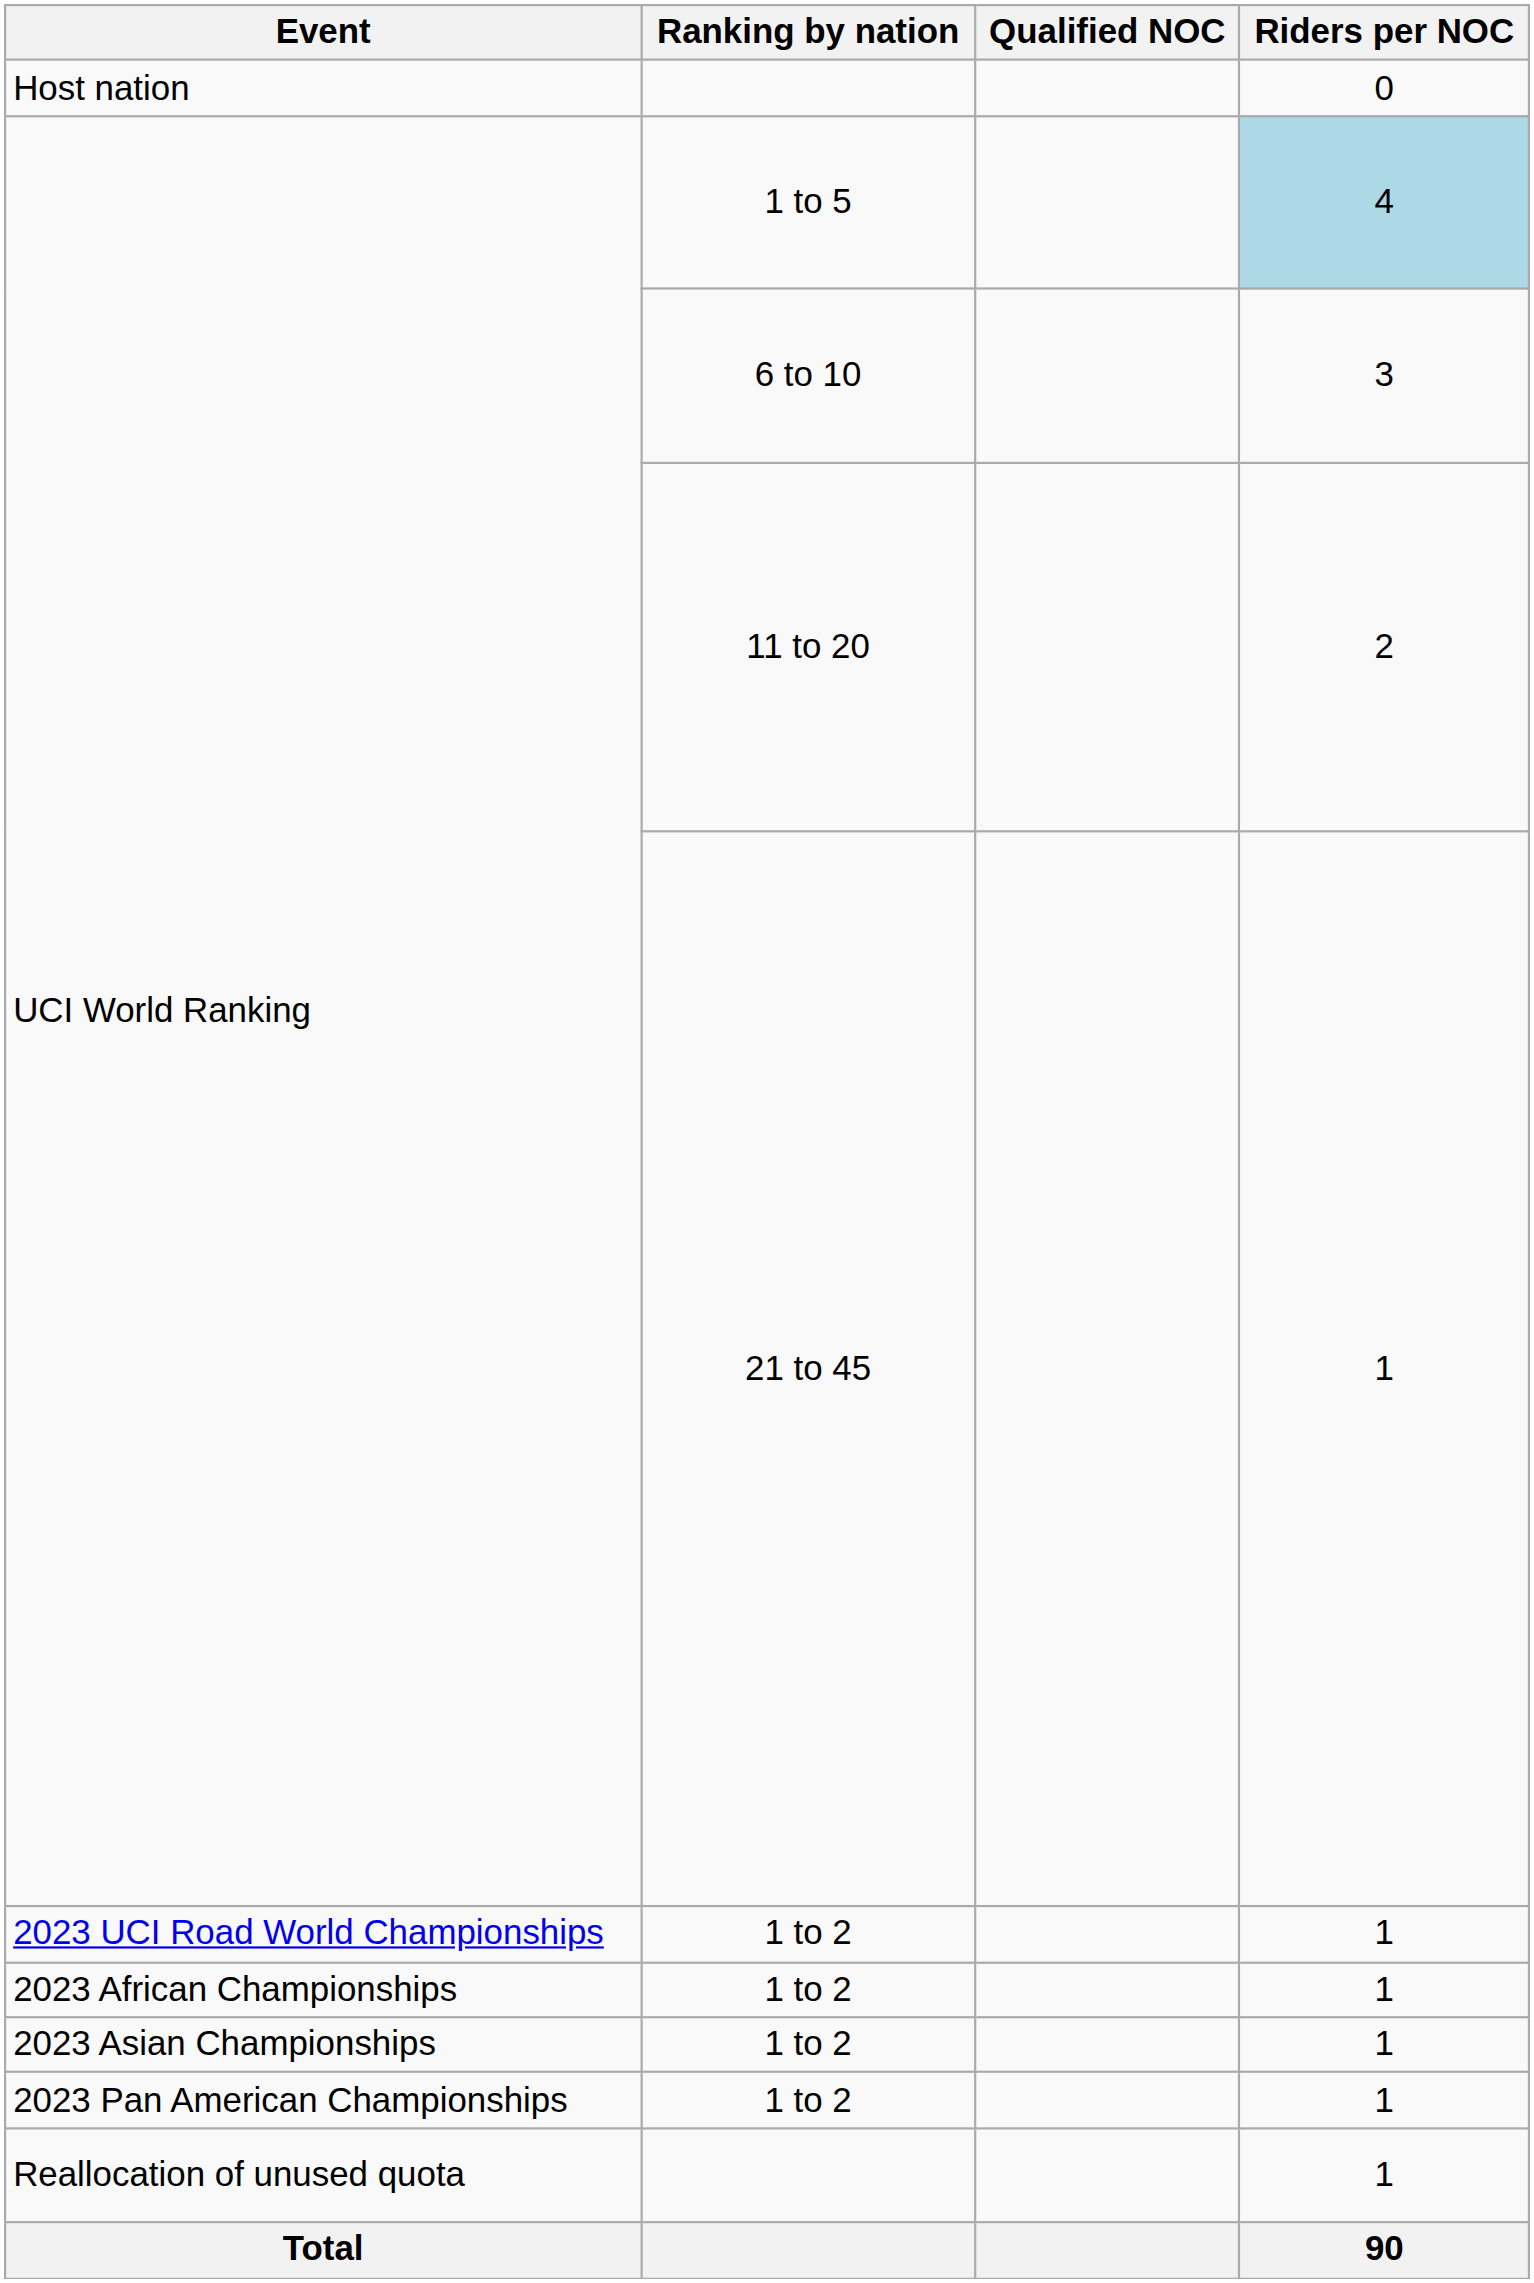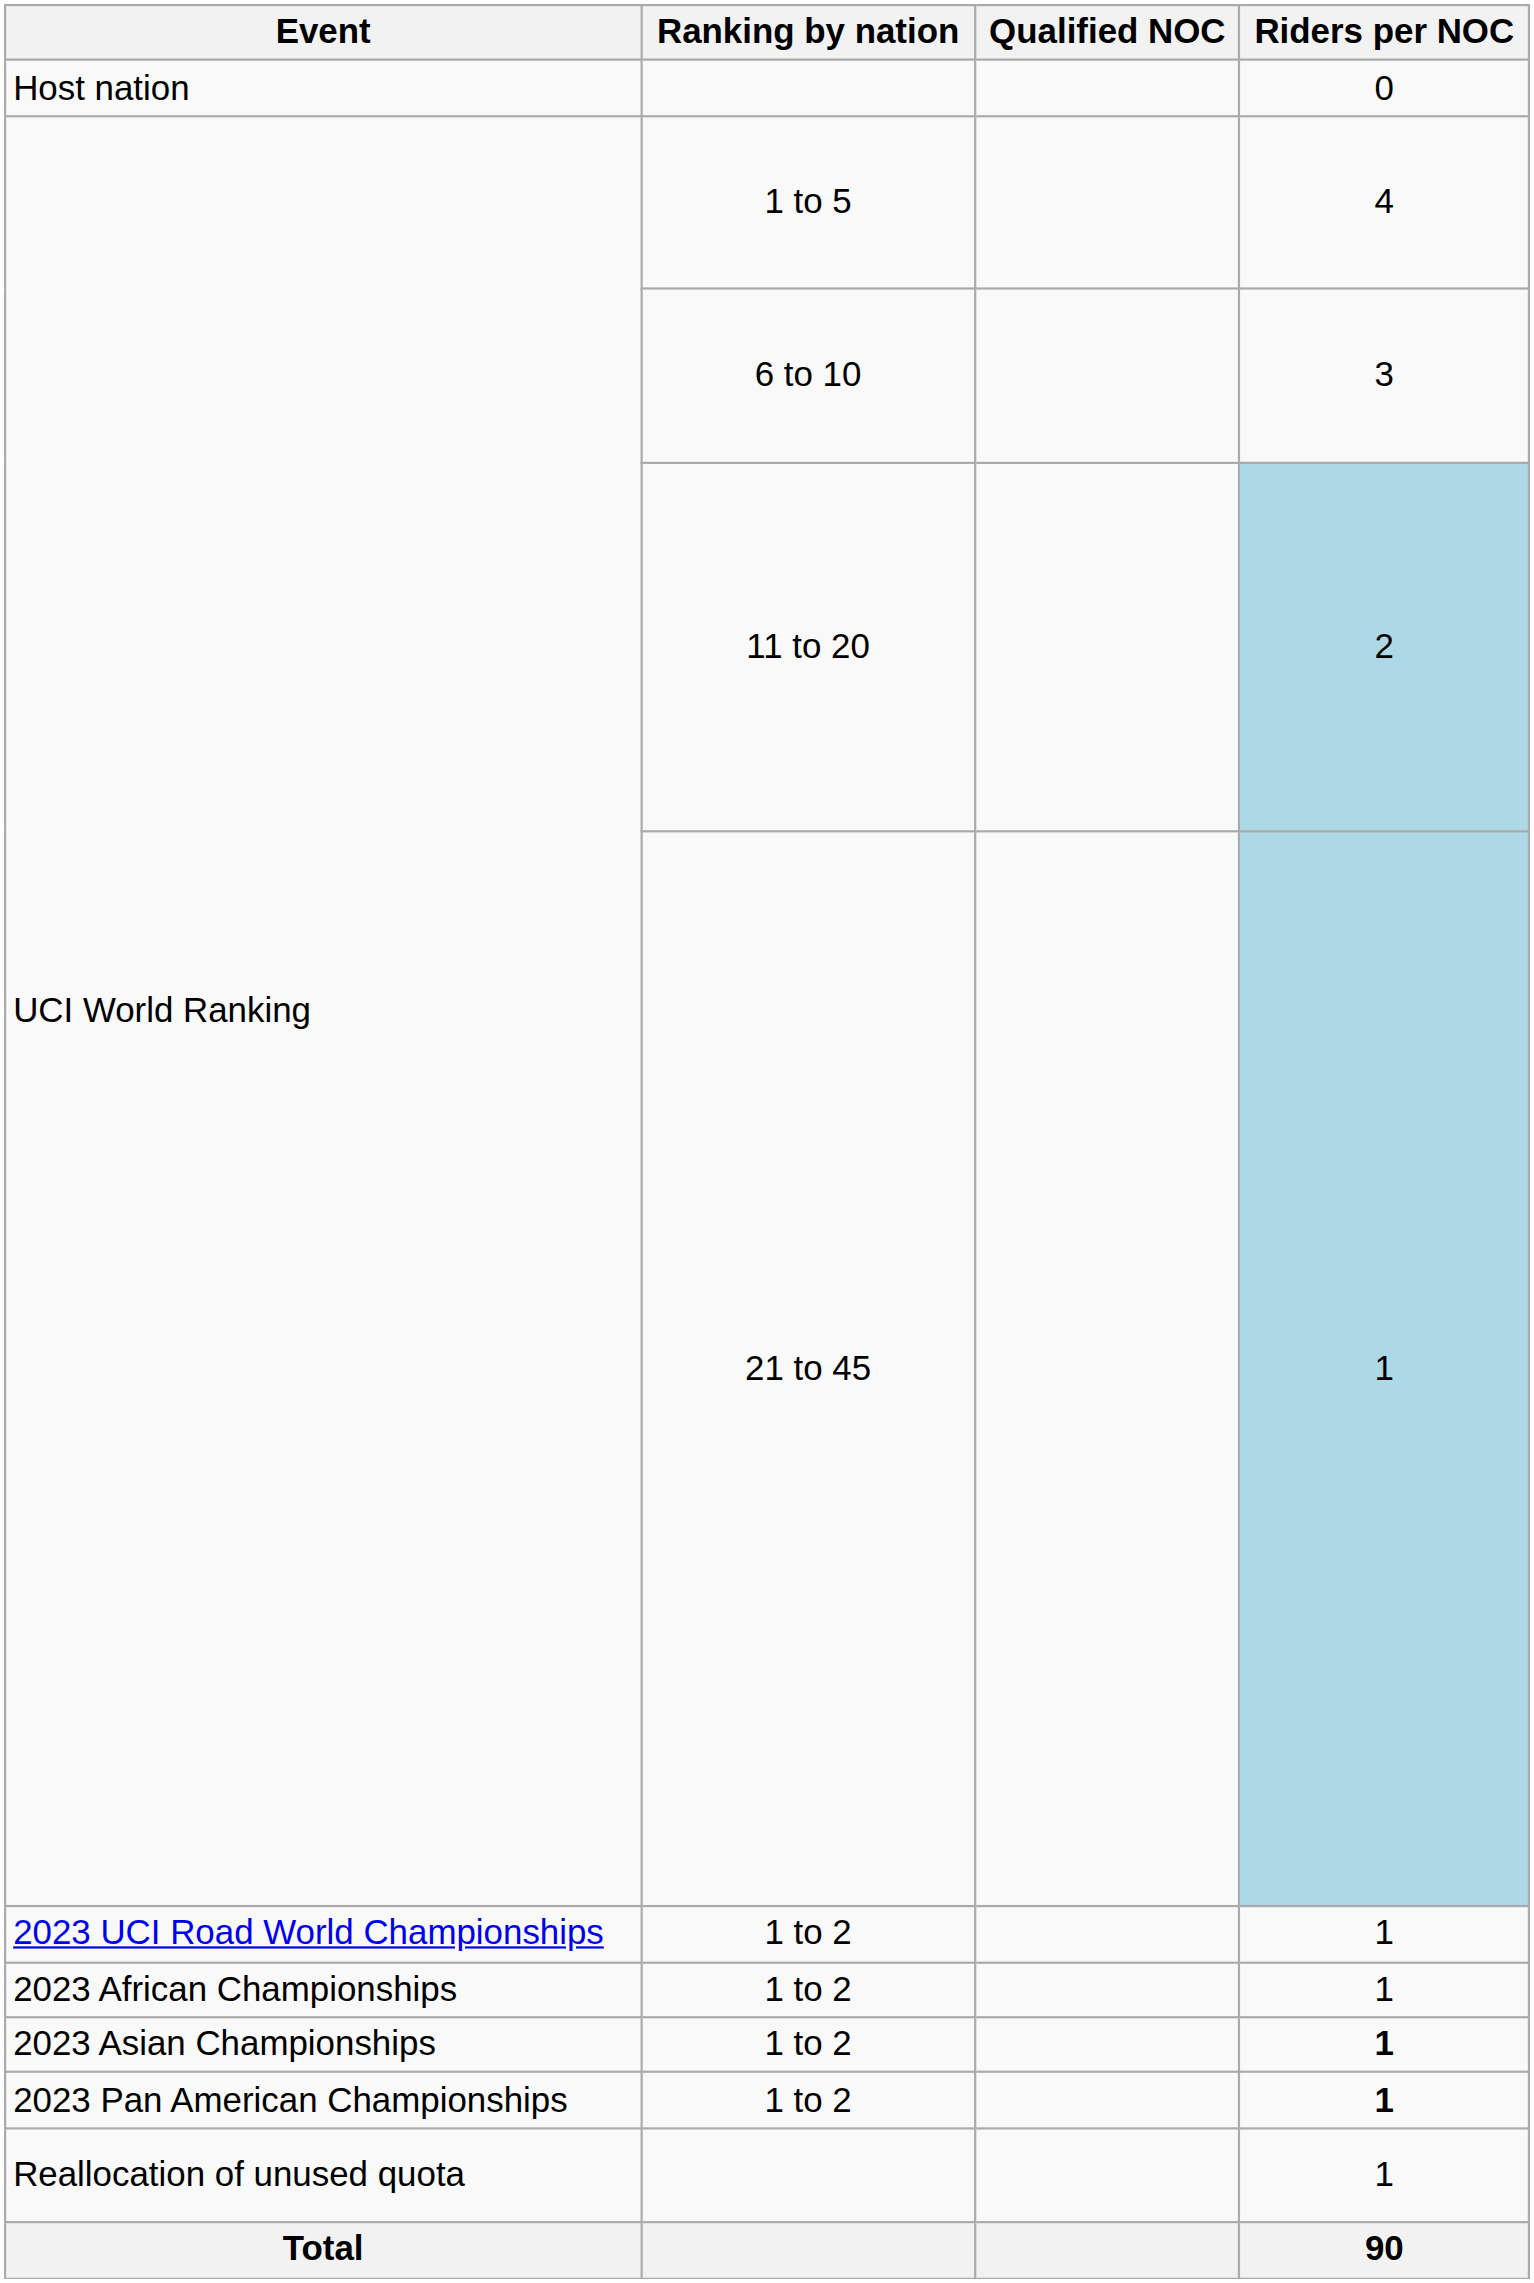(1384, 201) lightblue background -> (1384, 201) no background
(1384, 645) no background -> (1384, 645) lightblue background
(1384, 1368) no background -> (1384, 1368) lightblue background
(1384, 2044) normal -> (1384, 2044) bold
(1384, 2099) normal -> (1384, 2099) bold
